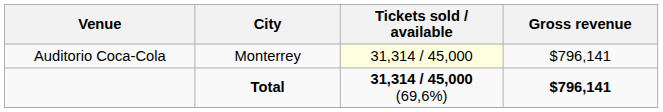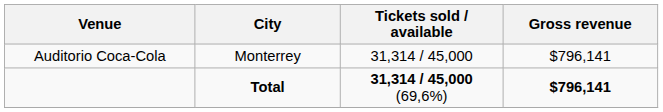(422, 56) lightyellow background -> (422, 56) no background
